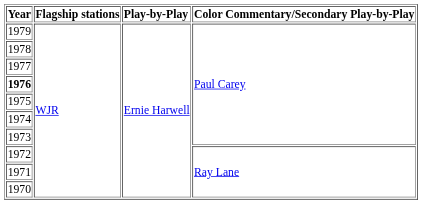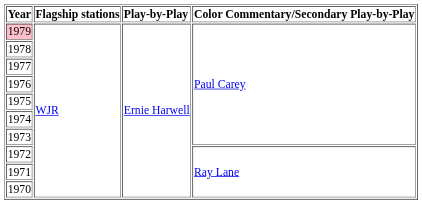(19, 31) no background -> (19, 31) pink background
(19, 84) bold -> (19, 84) normal
